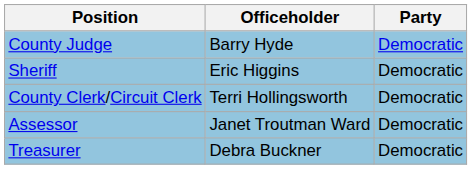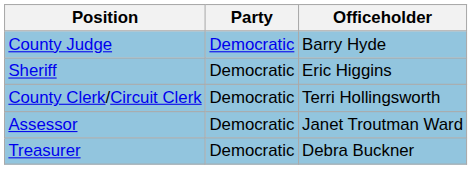columns swapped: (290, 17) <-> (421, 17)
